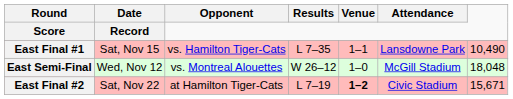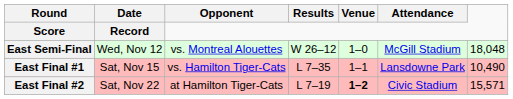rows swapped: (49, 67) <-> (49, 49)
(487, 85) 15,671 -> (487, 85) 15,571
